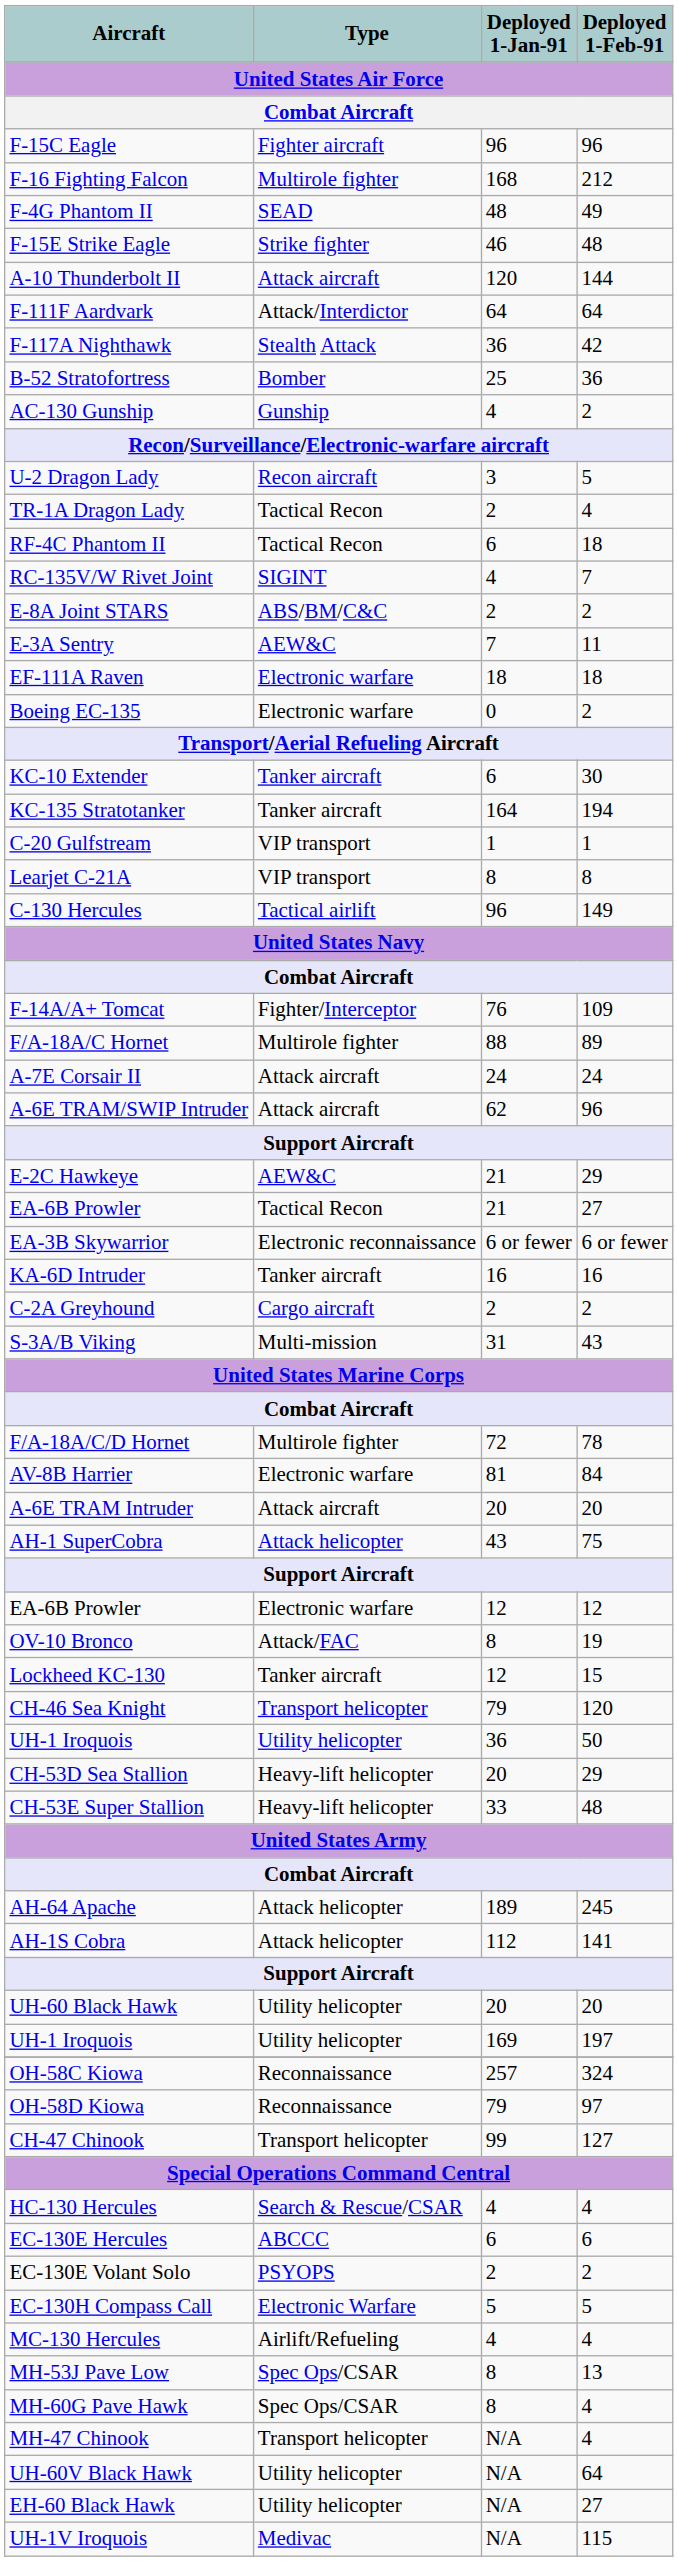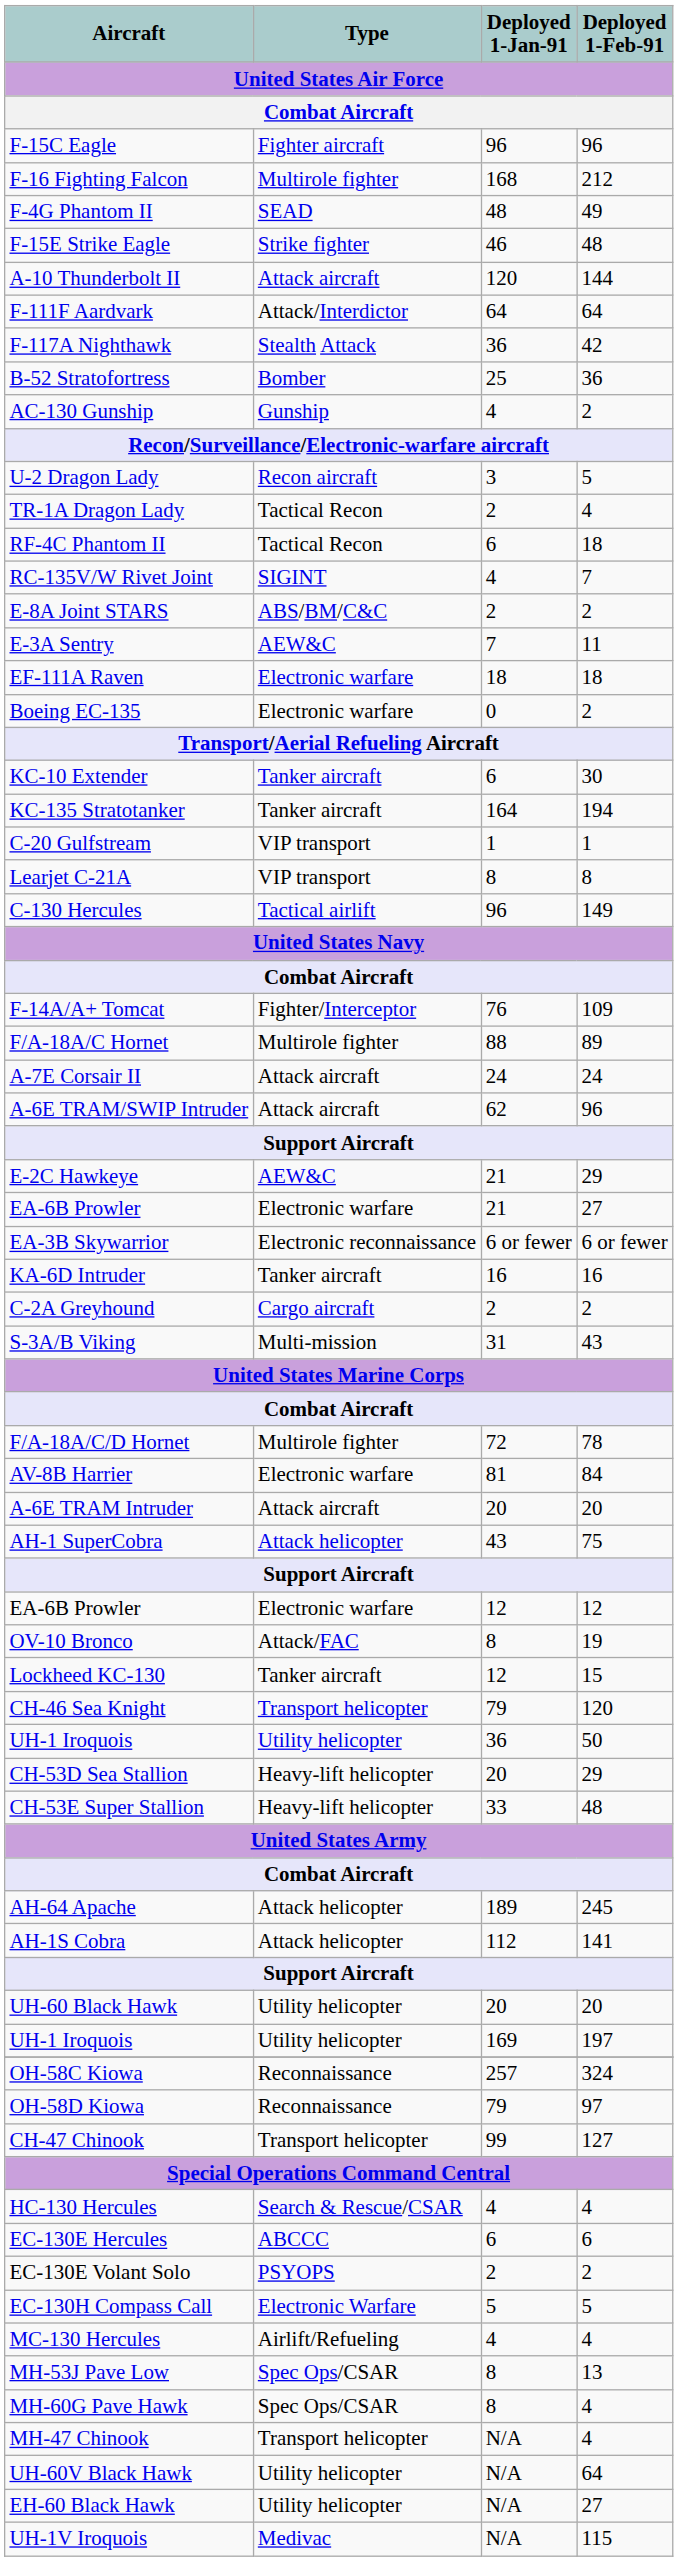(320, 1209) Tactical Recon -> (336, 1209) Electronic warfare
